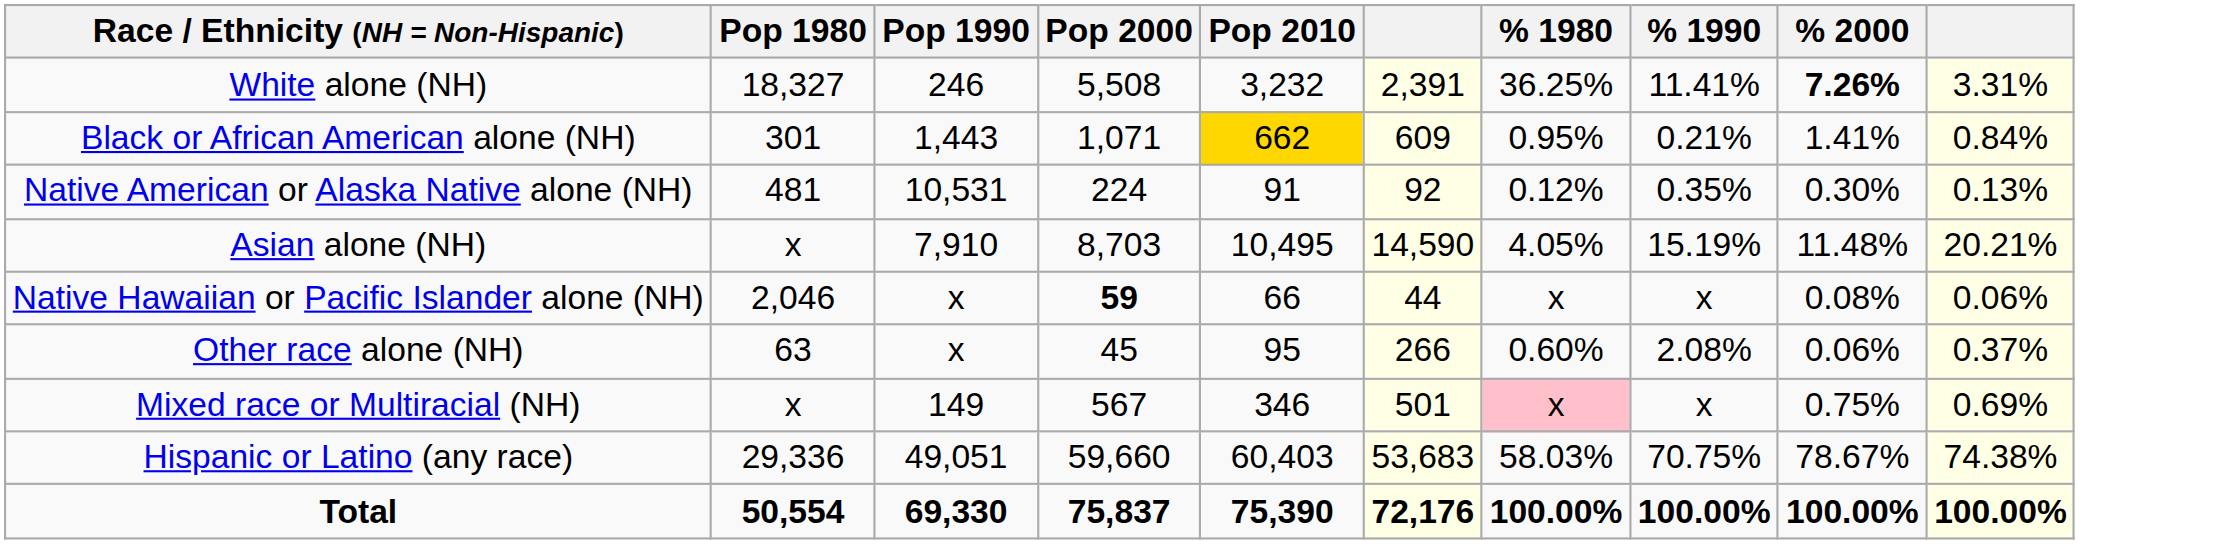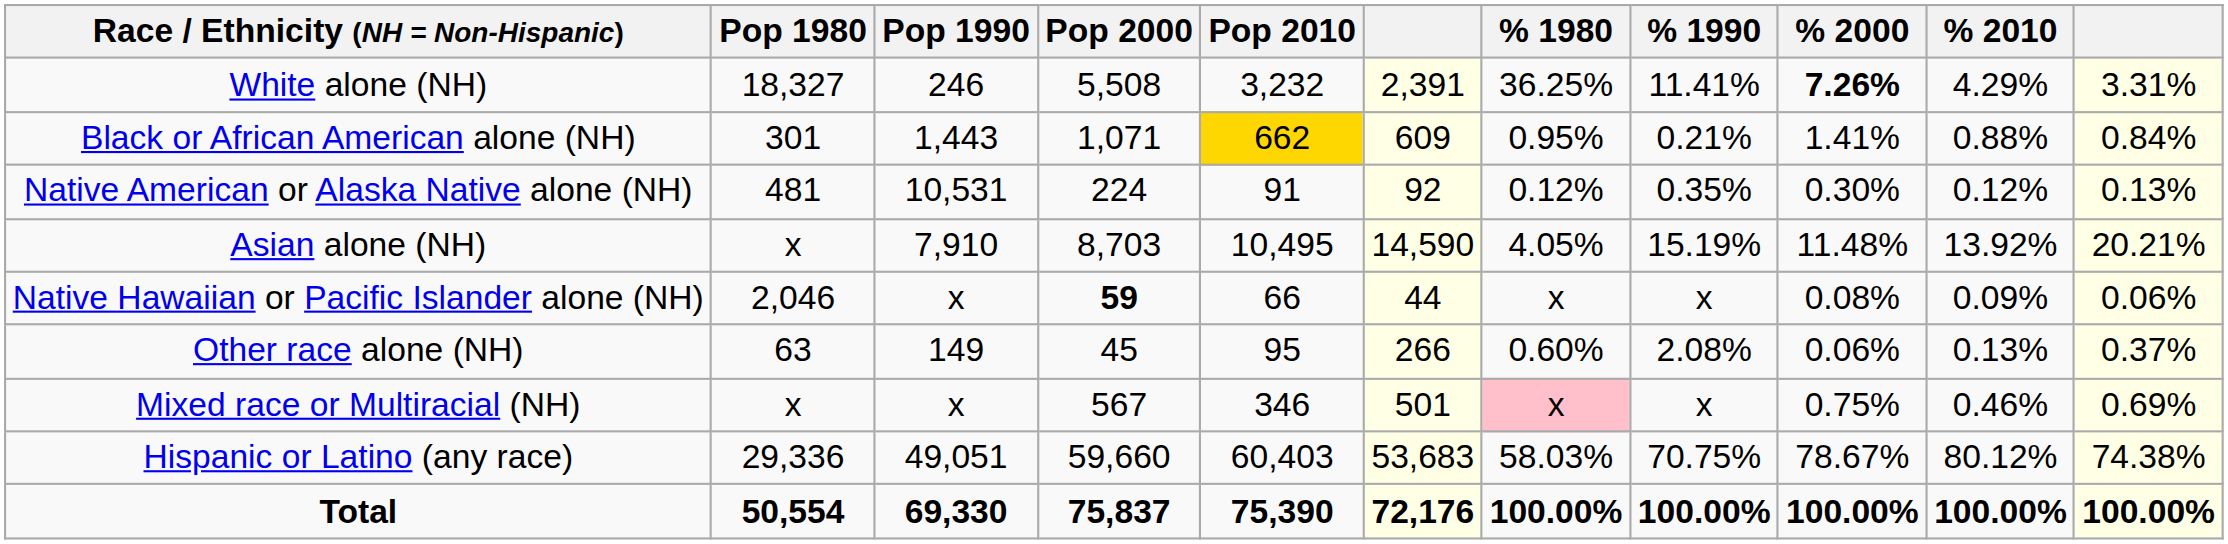+ column: (2000, 31)
(956, 350) x -> (956, 350) 149
(956, 404) 149 -> (956, 404) x
